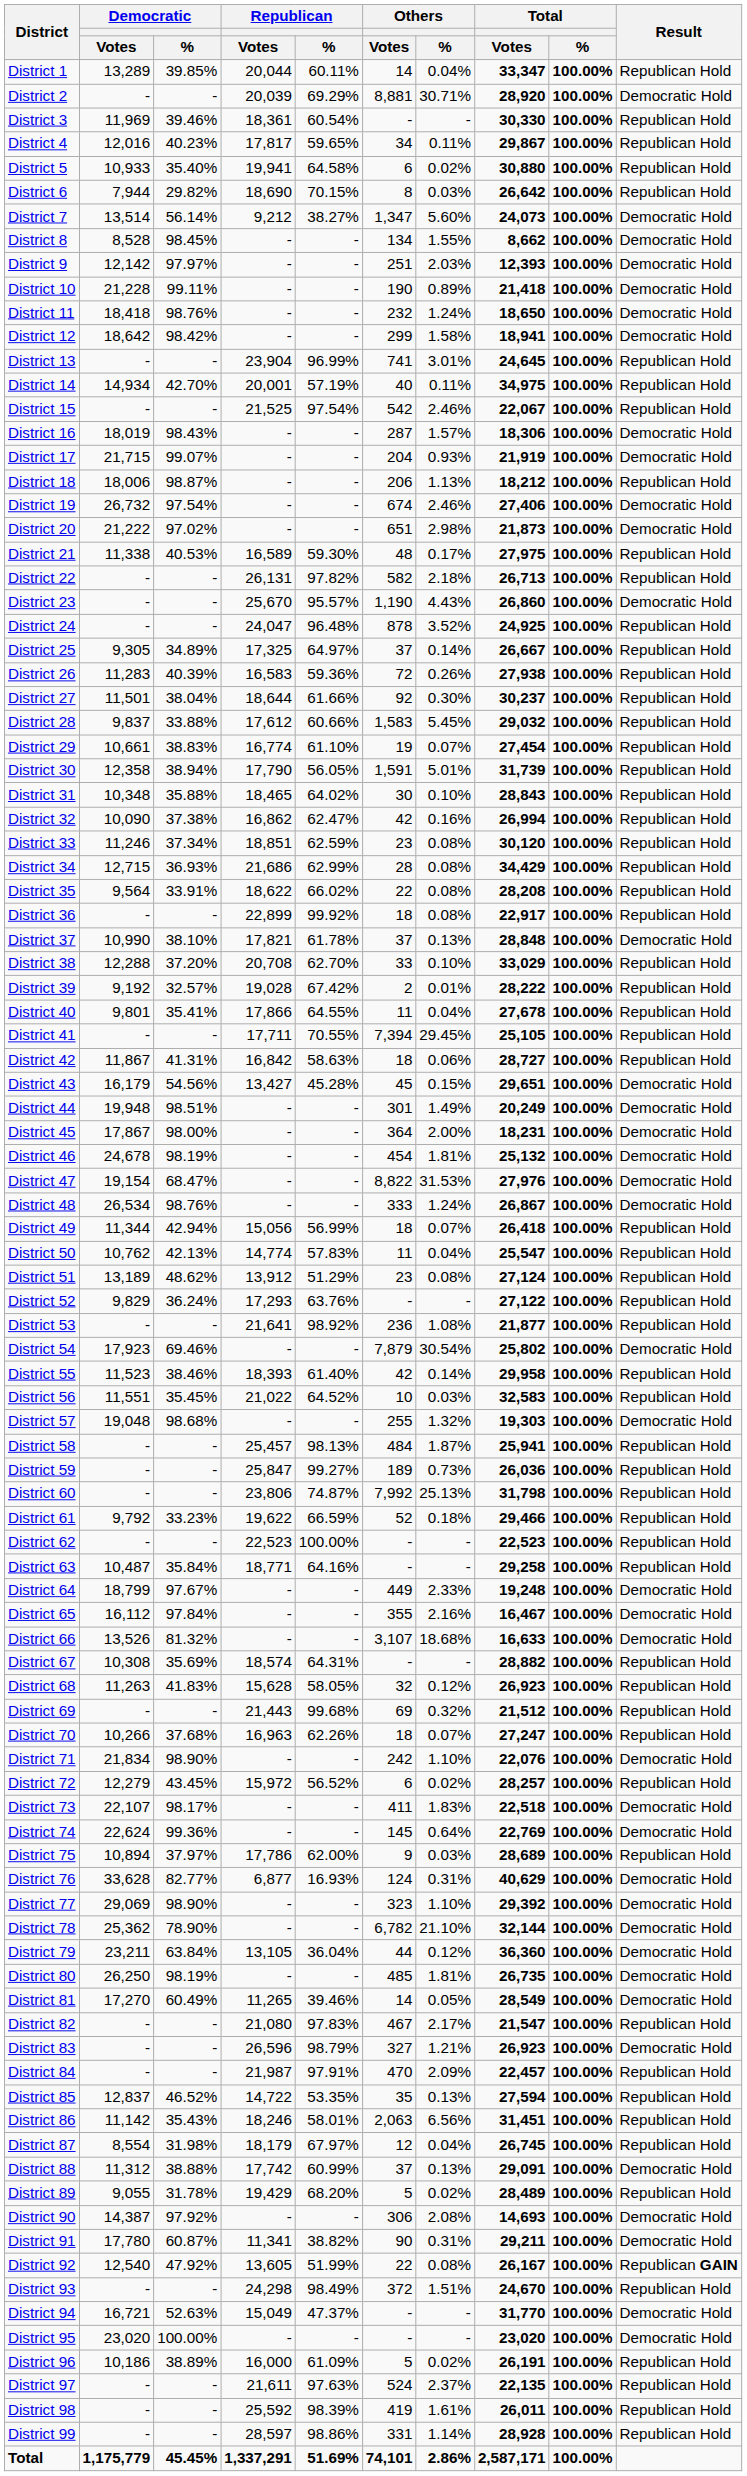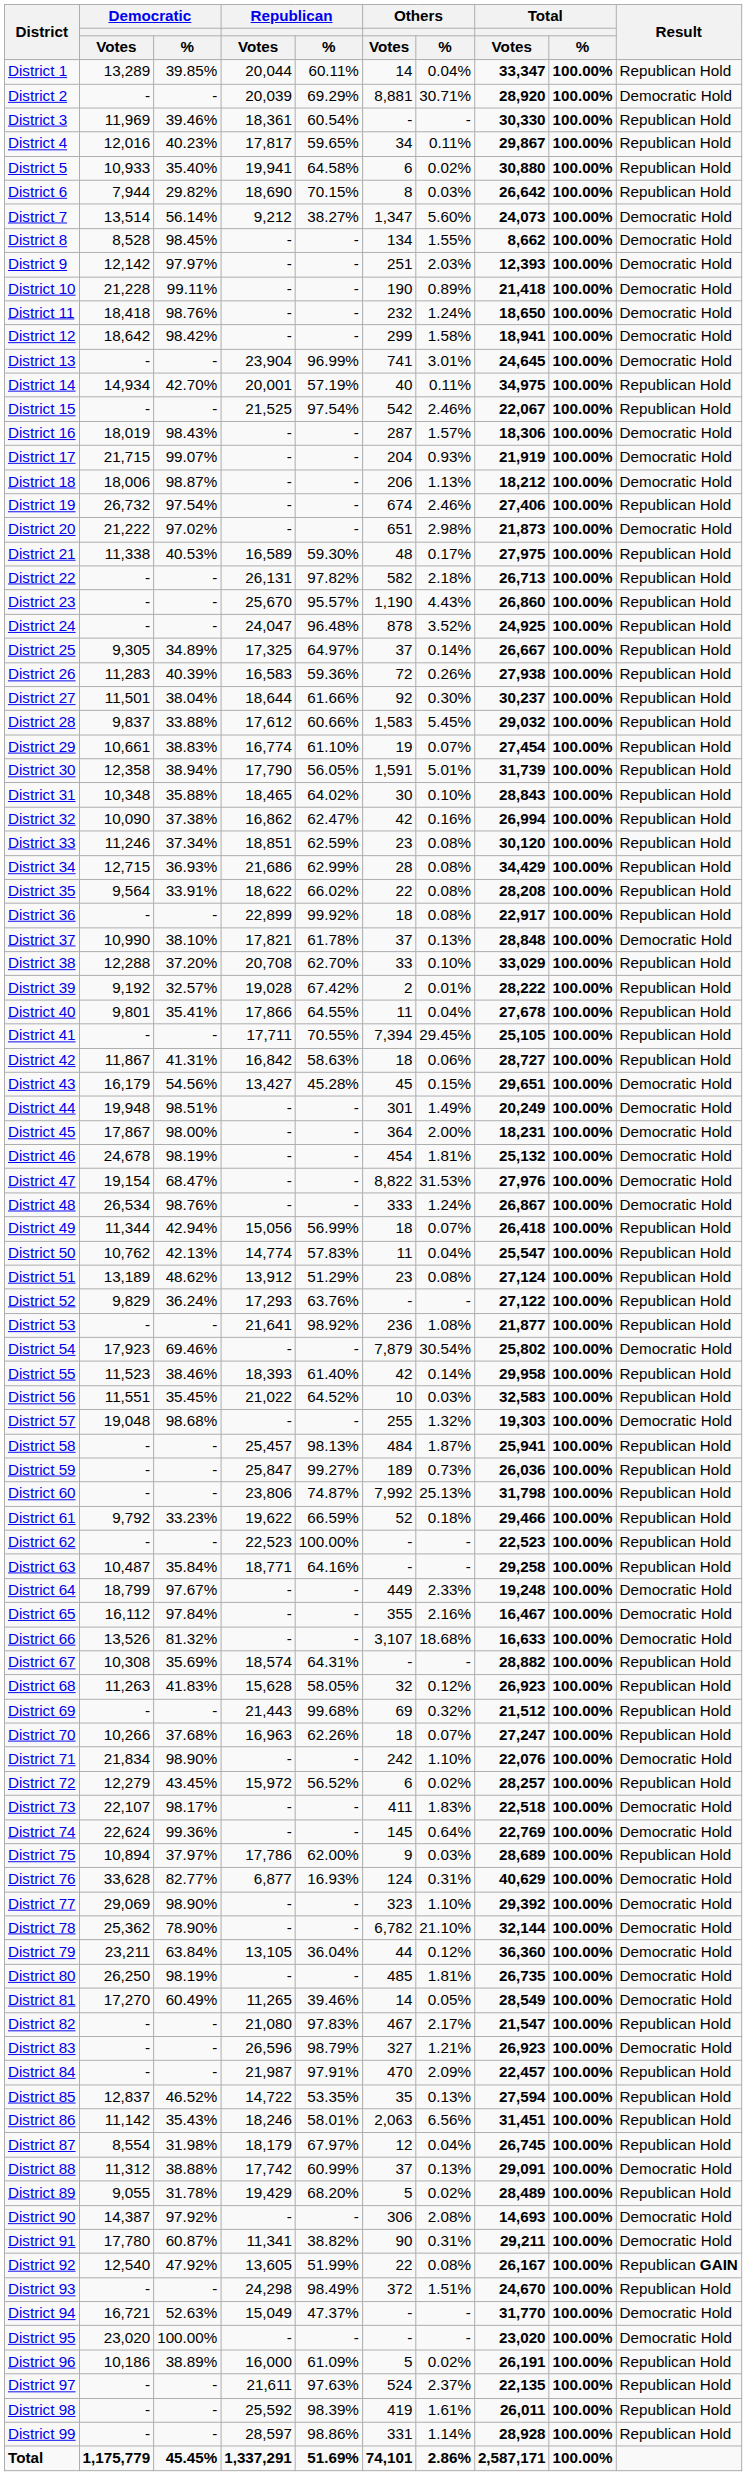(675, 361) Republican Hold -> (676, 361) Democratic Hold
(675, 481) Republican Hold -> (676, 481) Democratic Hold
(676, 505) Democratic Hold -> (675, 505) Republican Hold
(676, 602) Democratic Hold -> (675, 602) Republican Hold
